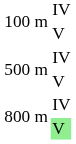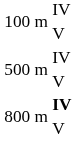(61, 104) normal -> (62, 104) bold
(58, 128) lightgreen background -> (58, 128) no background
